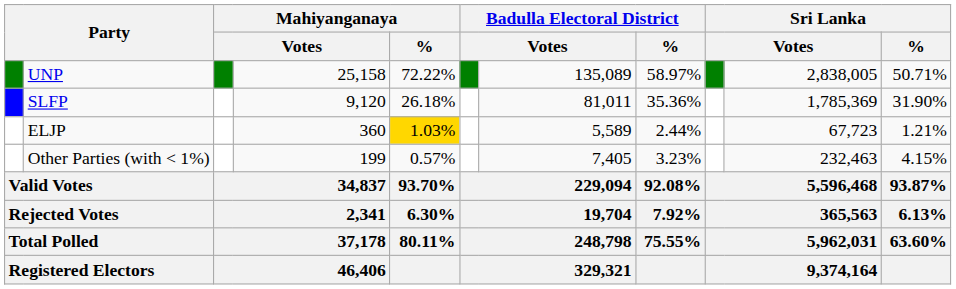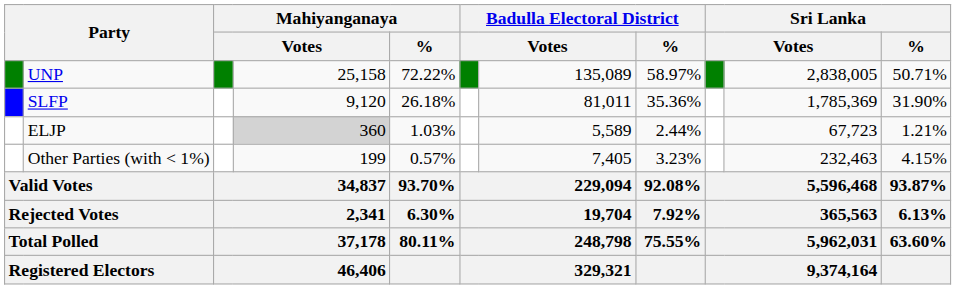(373, 130) no background -> (373, 130) lightgrey background
(433, 130) gold background -> (433, 130) no background
